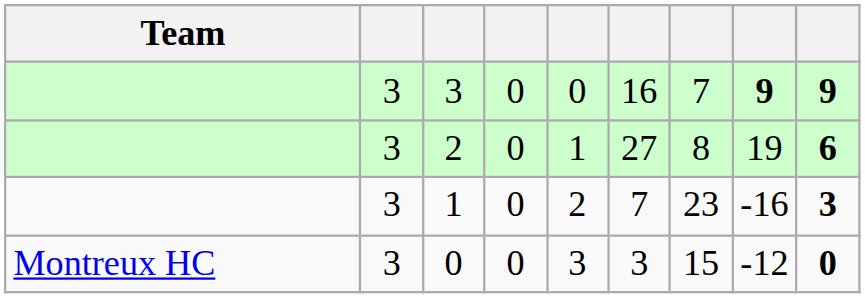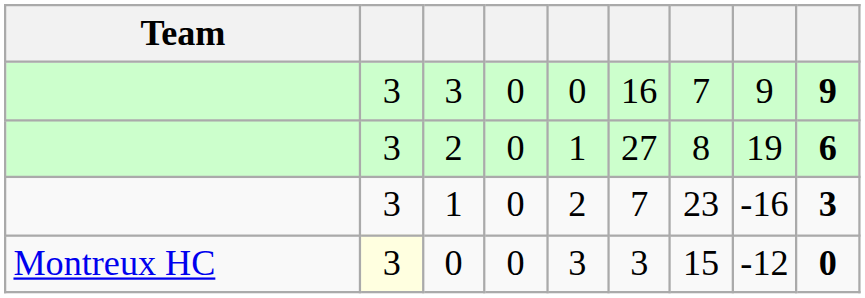(764, 90) bold -> (764, 90) normal
(392, 262) no background -> (392, 262) lightyellow background
